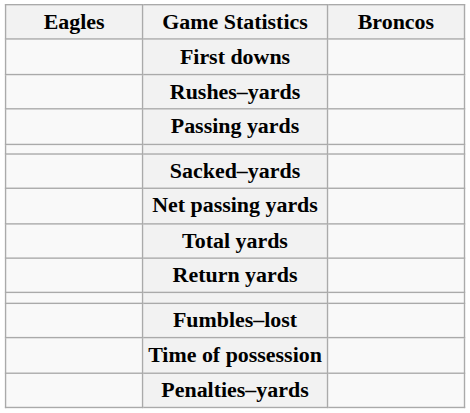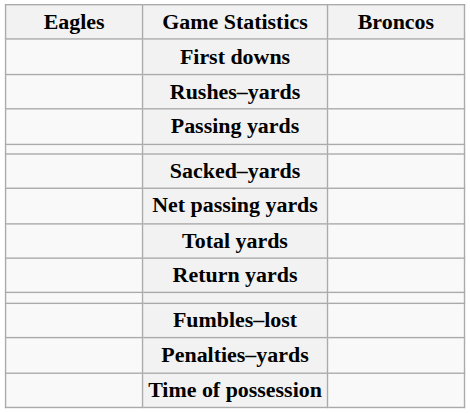rows swapped: (74, 390) <-> (74, 355)
